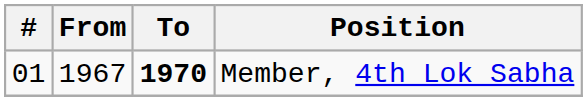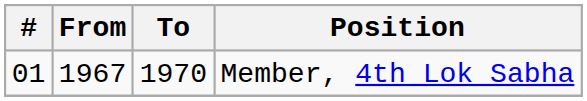(173, 74) bold -> (173, 74) normal
